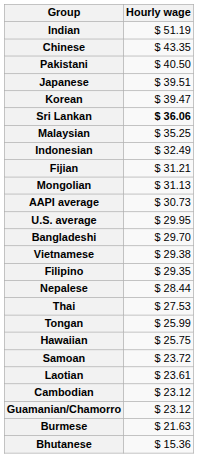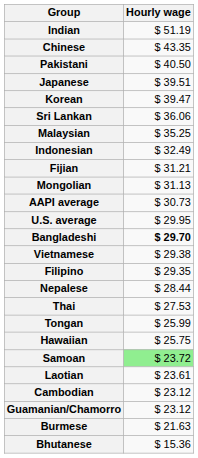(173, 116) bold -> (173, 116) normal
(173, 237) normal -> (173, 237) bold
(173, 358) no background -> (173, 358) lightgreen background
